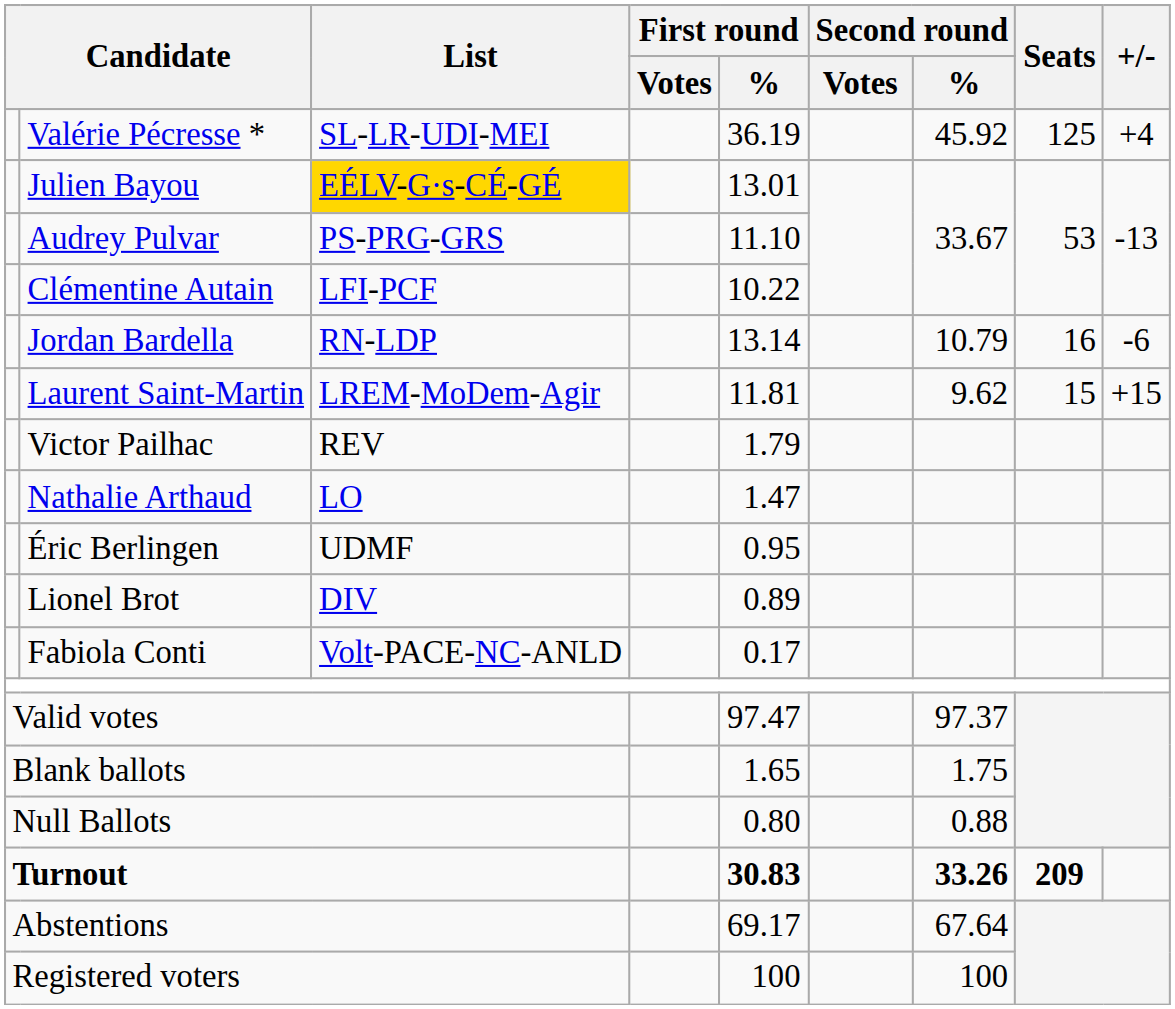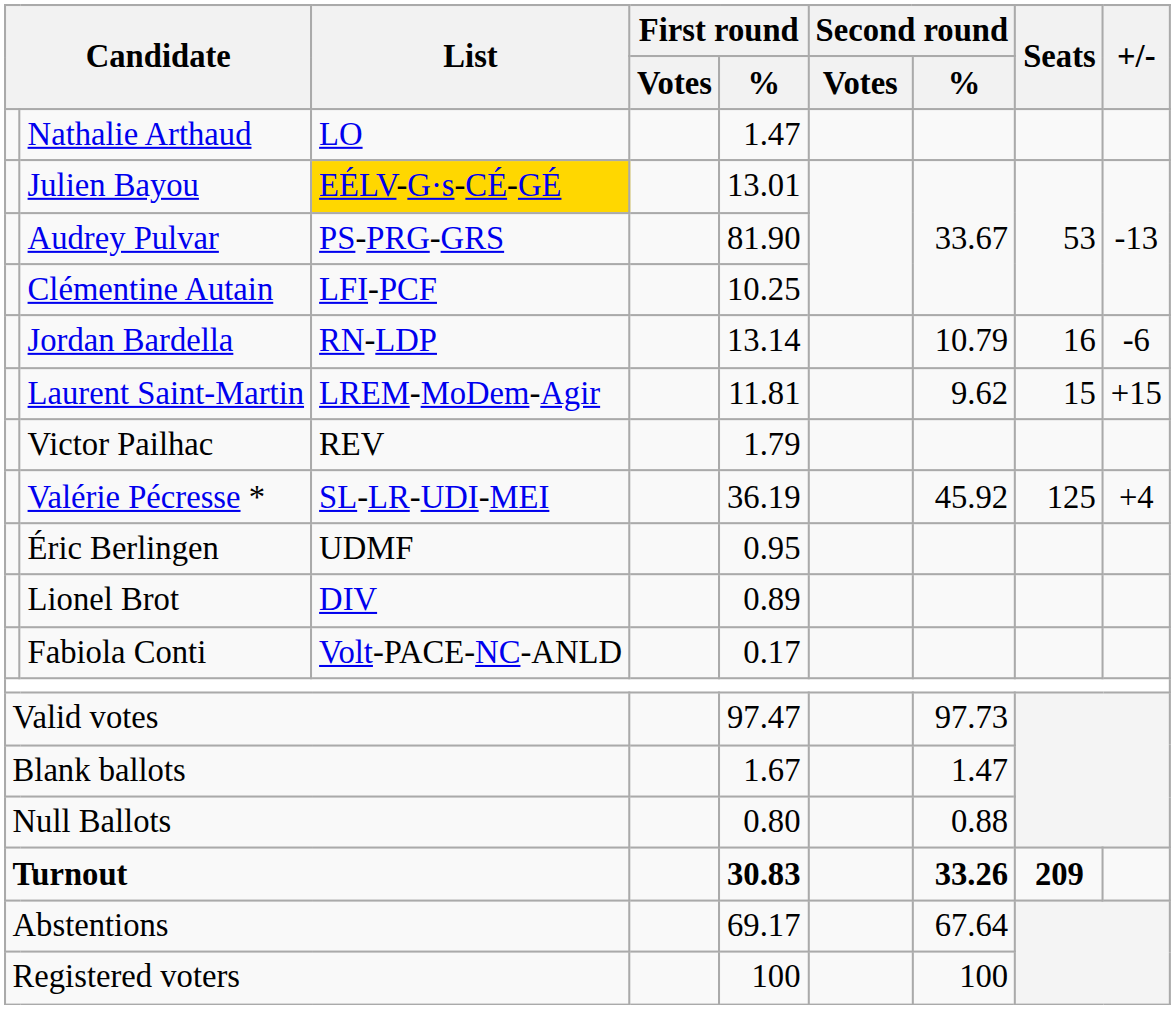rows swapped: (146, 133) <-> (140, 496)
(764, 237) 11.10 -> (764, 237) 81.90
(764, 289) 10.22 -> (764, 289) 10.25
(971, 718) 97.37 -> (971, 718) 97.73
(772, 770) 1.65 -> (772, 770) 1.67
(980, 770) 1.75 -> (980, 770) 1.47
